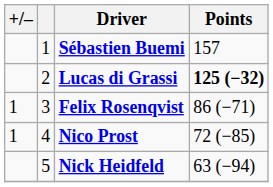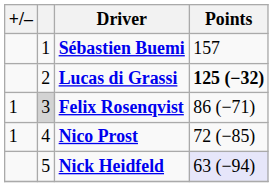(46, 106) no background -> (46, 106) lightgrey background
(224, 165) no background -> (224, 165) lavender background
